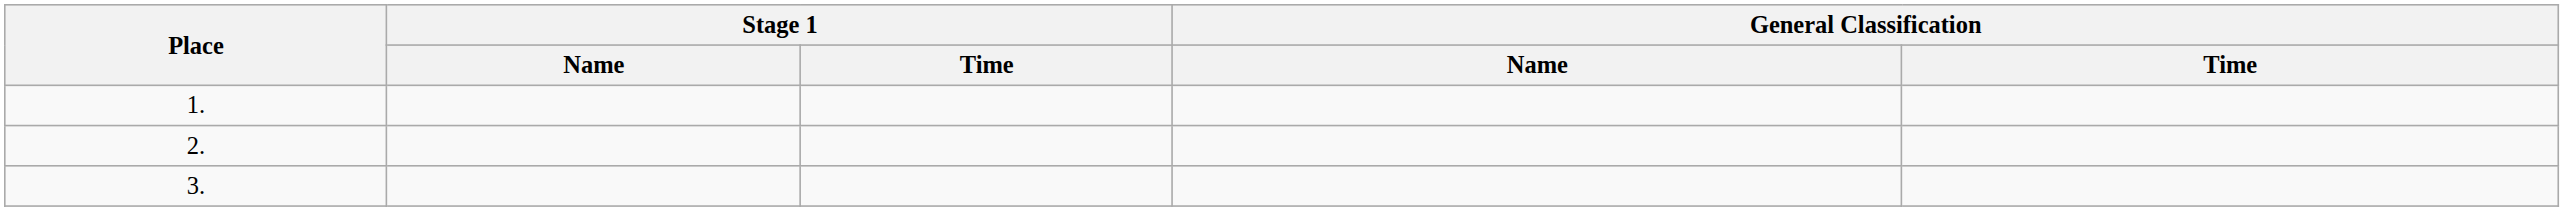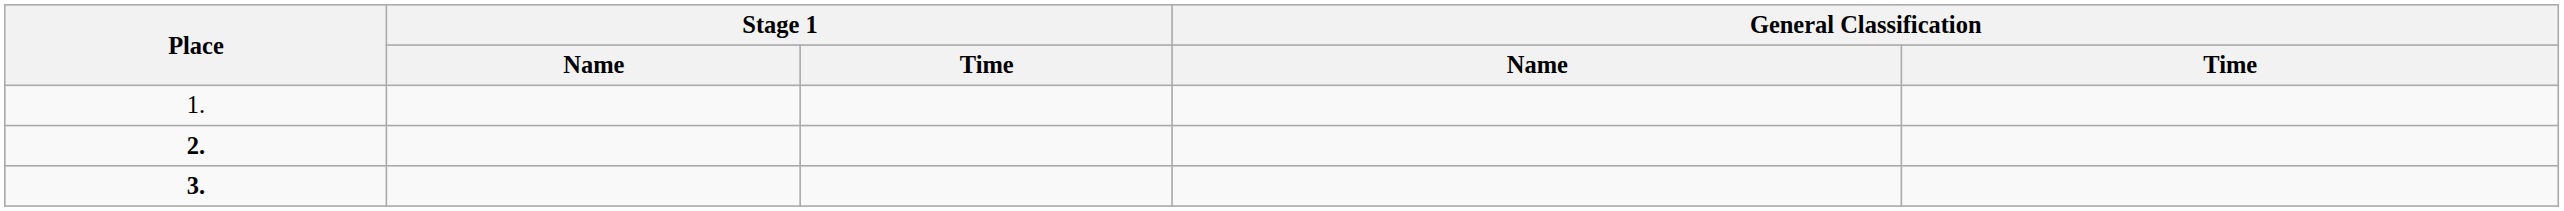(196, 145) normal -> (196, 145) bold
(196, 186) normal -> (196, 186) bold
